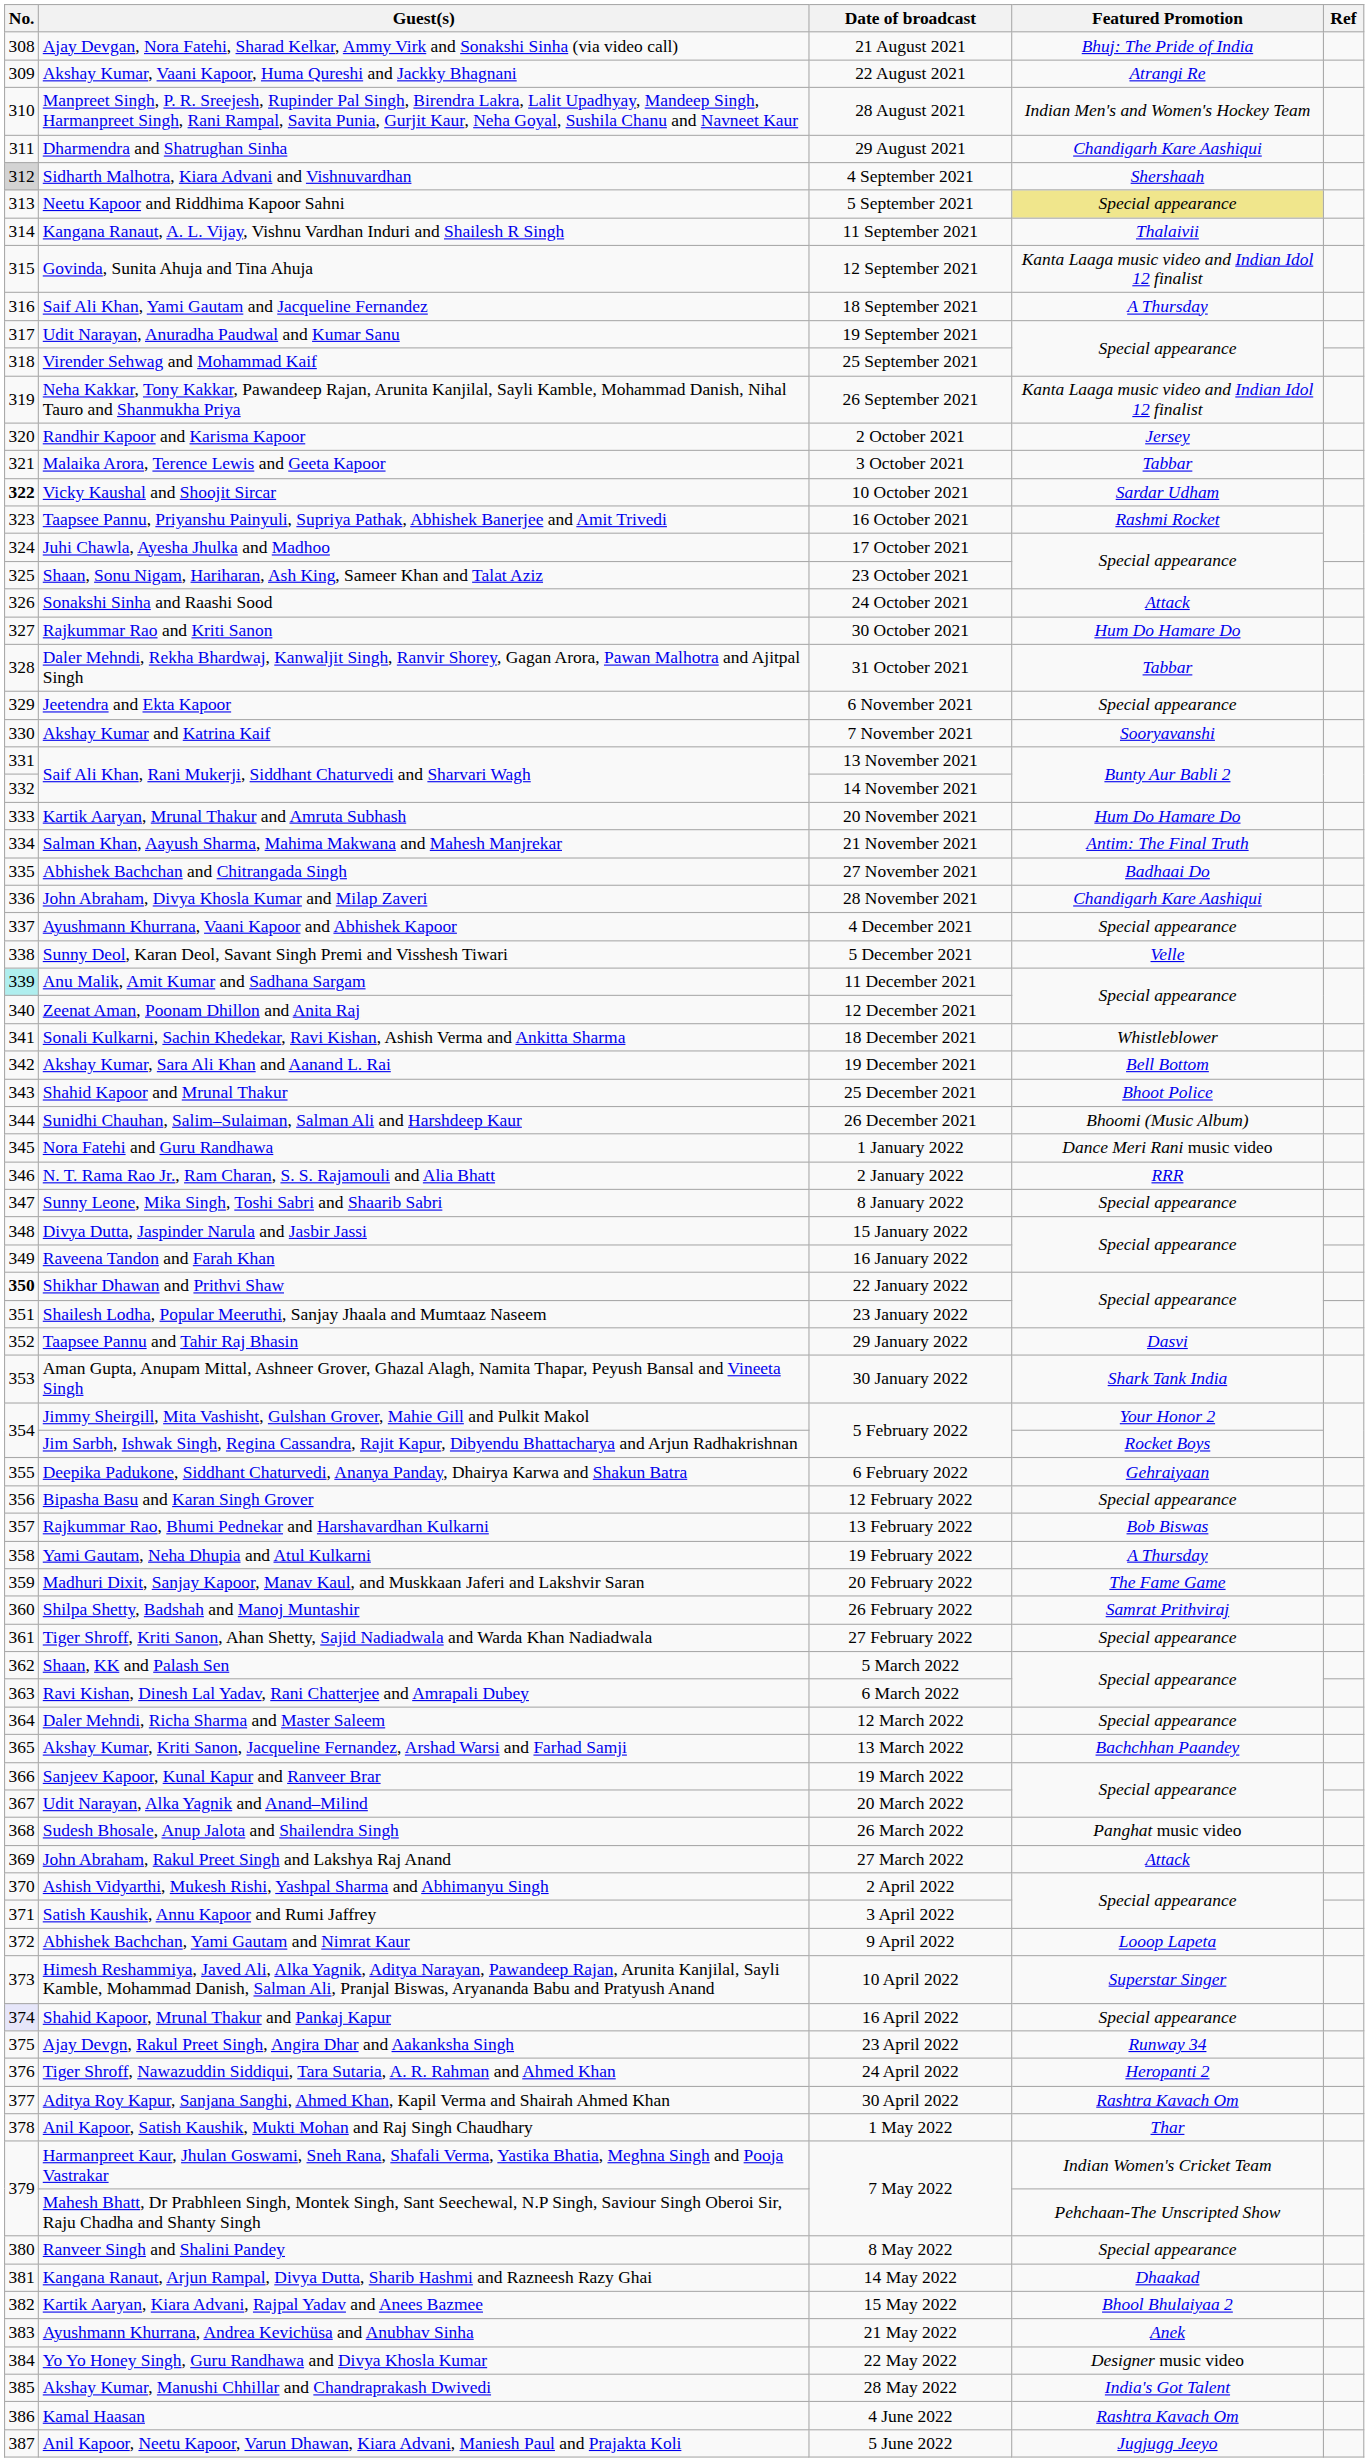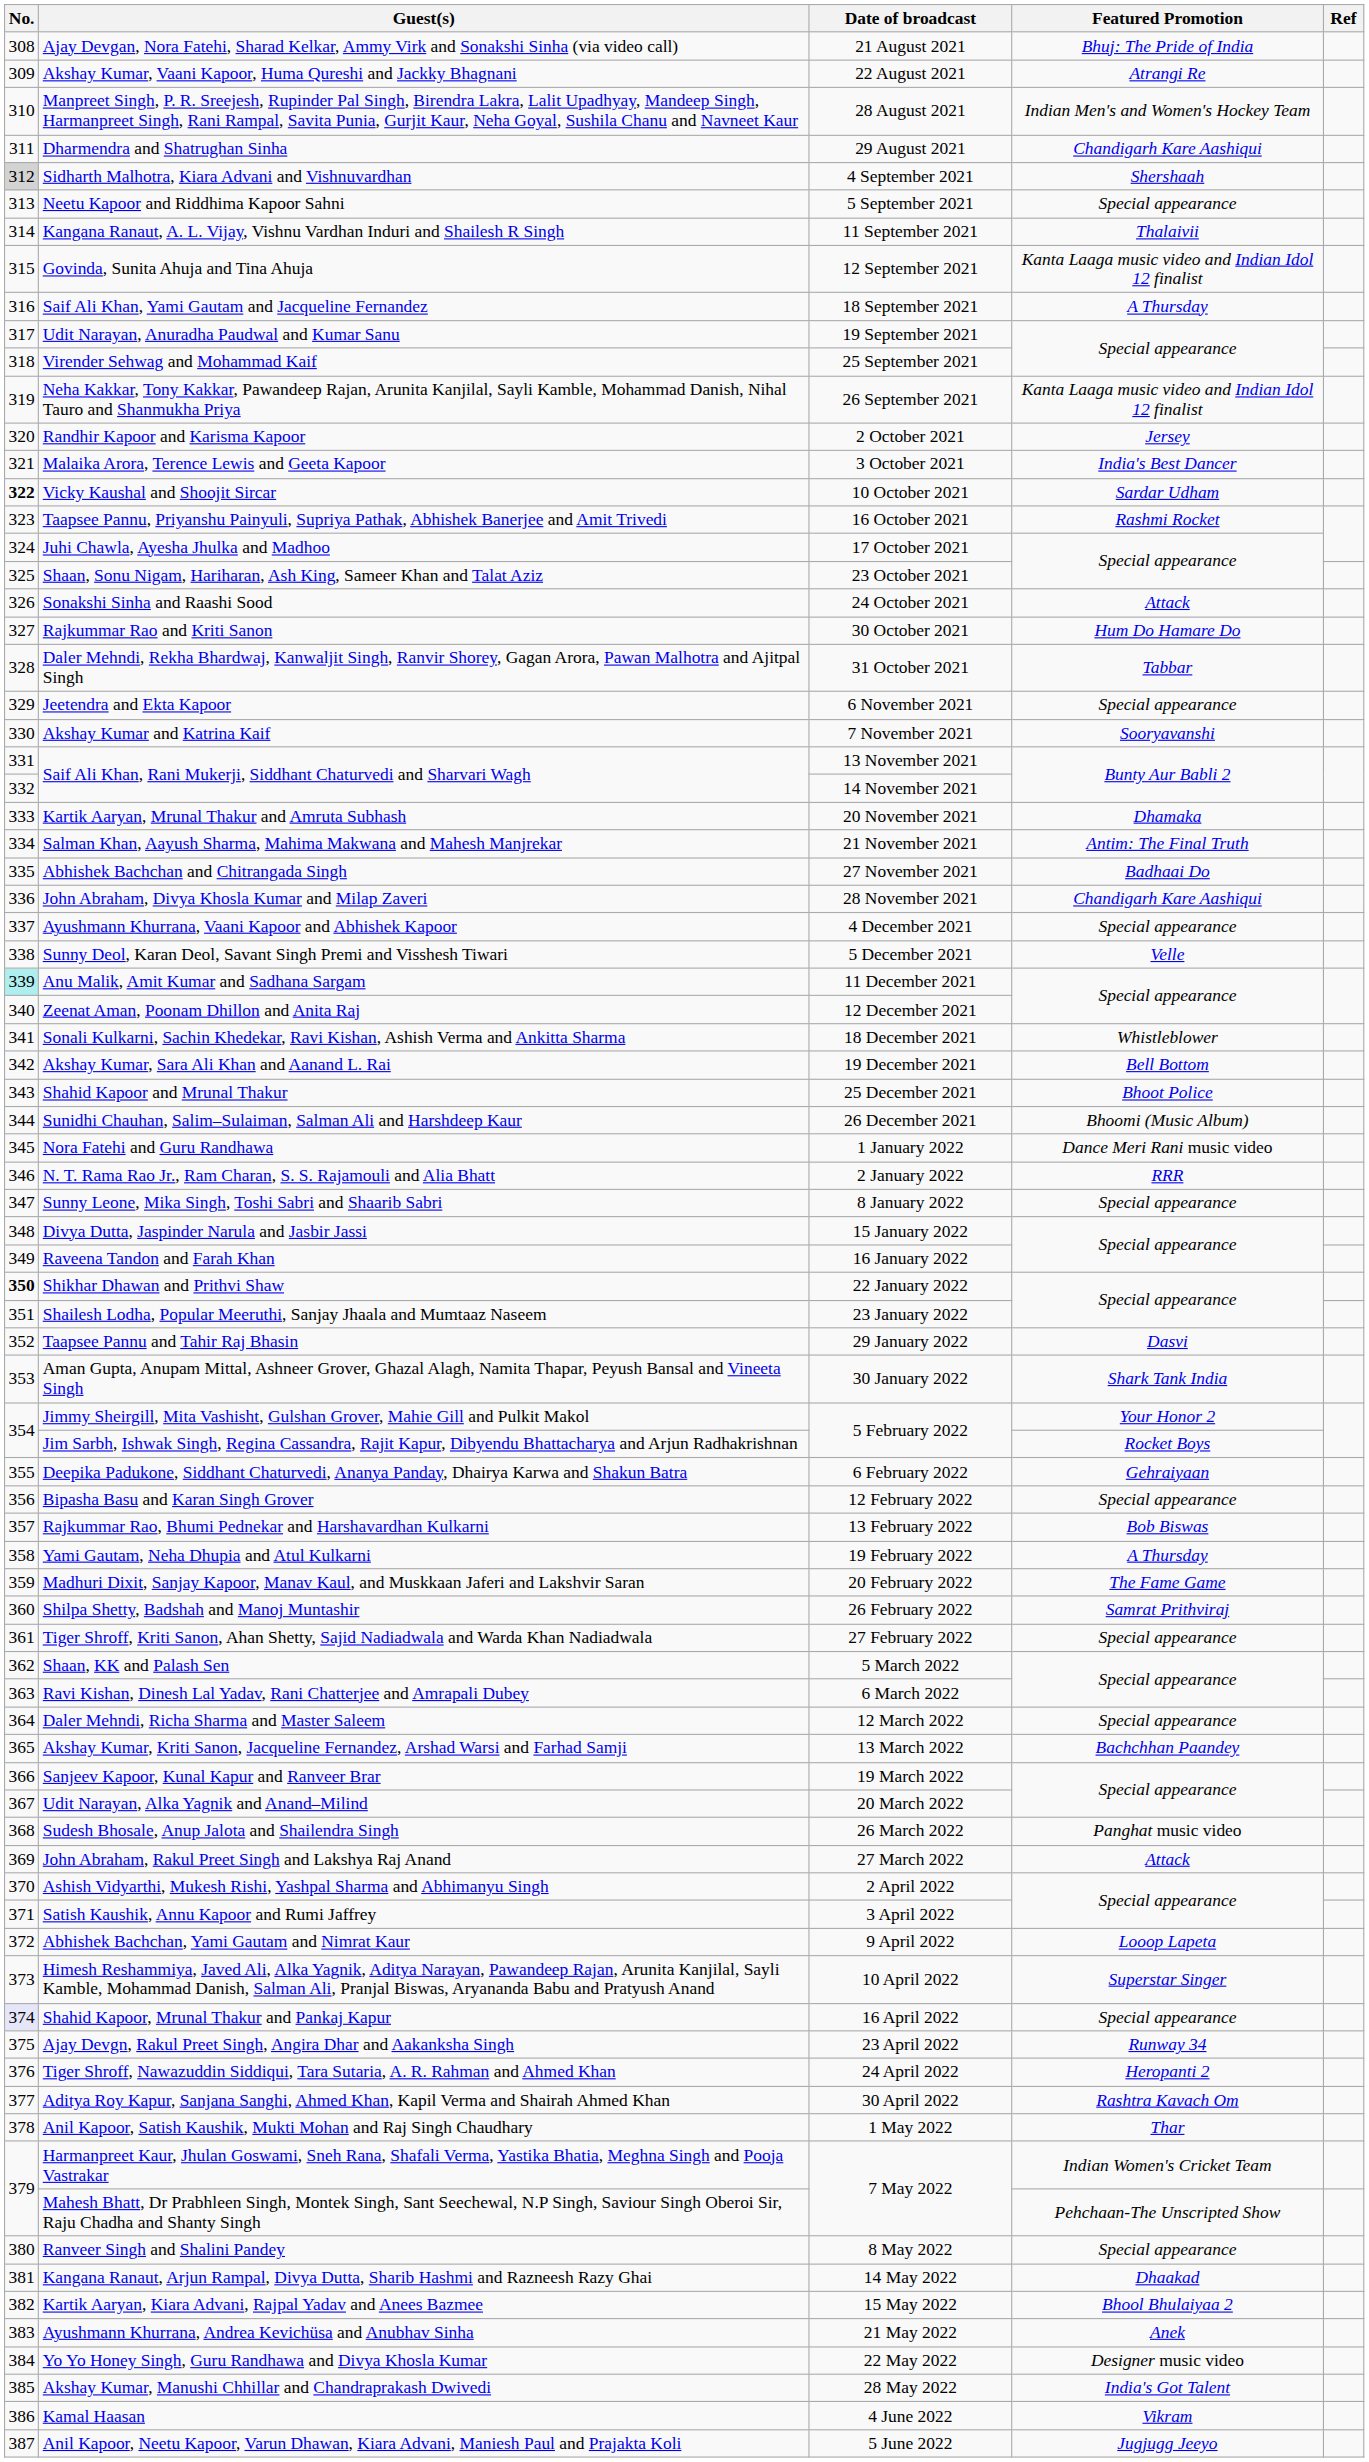(1167, 203) khaki background -> (1167, 203) no background
(1167, 464) Tabbar -> (1167, 464) India's Best Dancer
(1167, 815) Hum Do Hamare Do -> (1167, 815) Dhamaka
(1167, 2415) Rashtra Kavach Om -> (1167, 2415) Vikram
